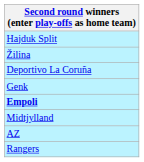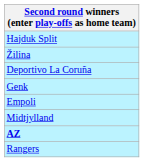(22, 102) bold -> (21, 102) normal
(13, 133) normal -> (13, 133) bold
